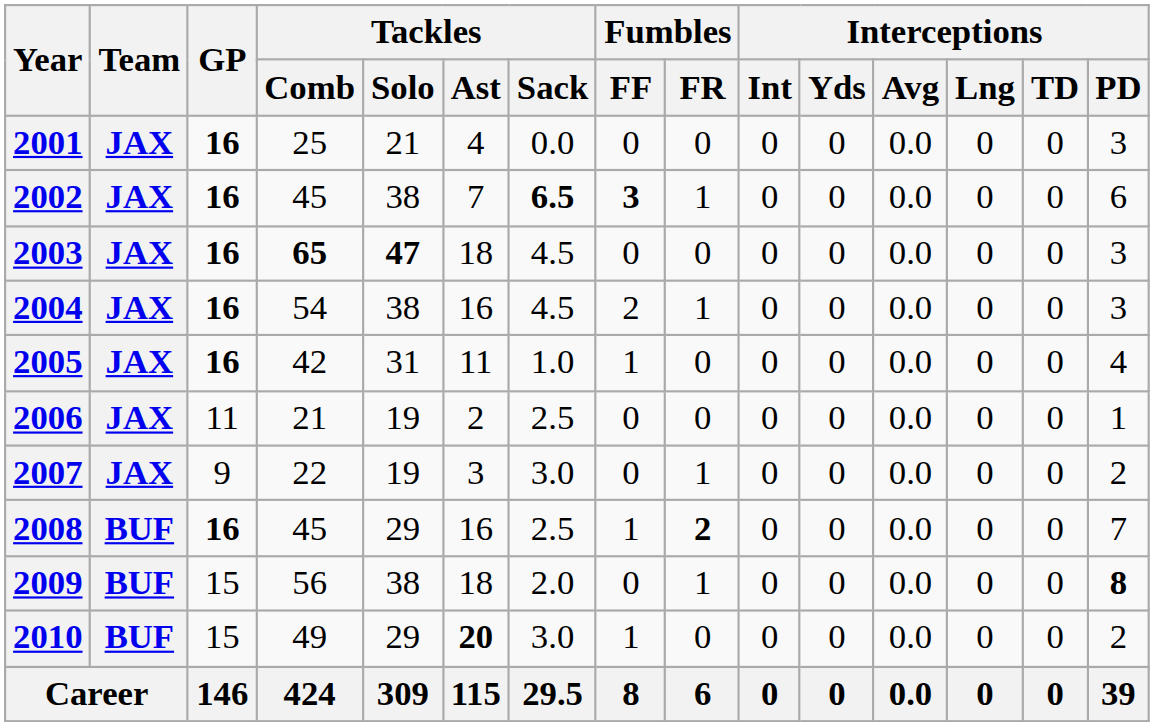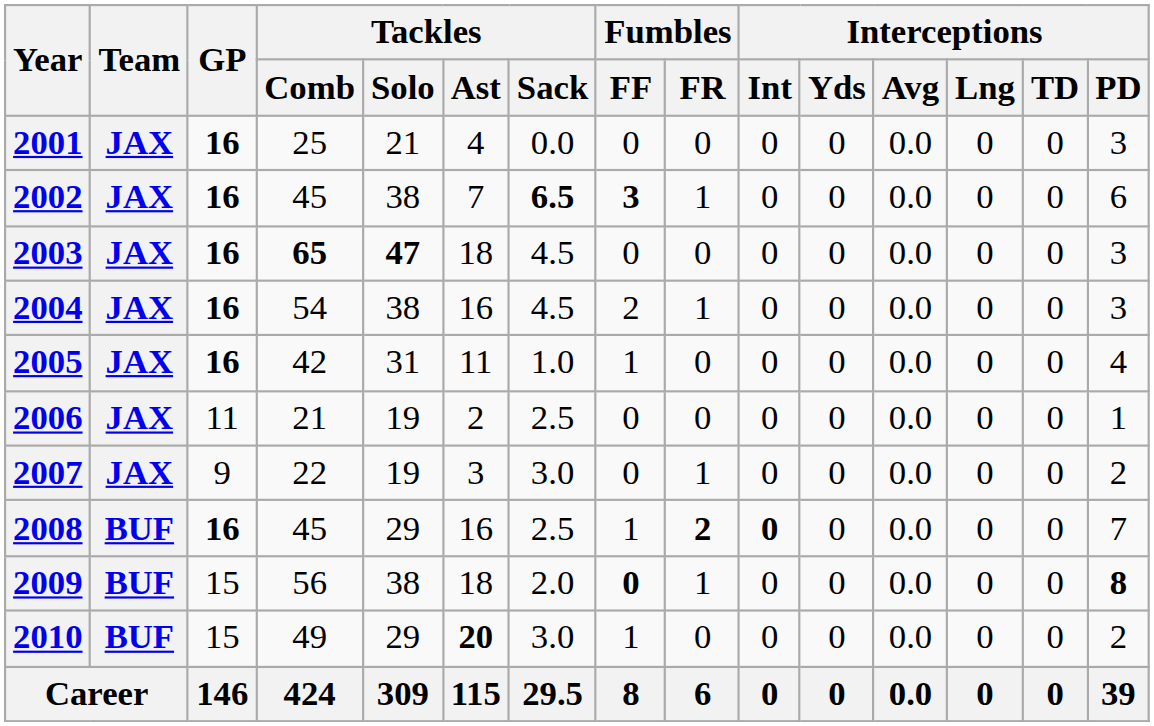(770, 527) normal -> (770, 527) bold
(631, 582) normal -> (631, 582) bold
